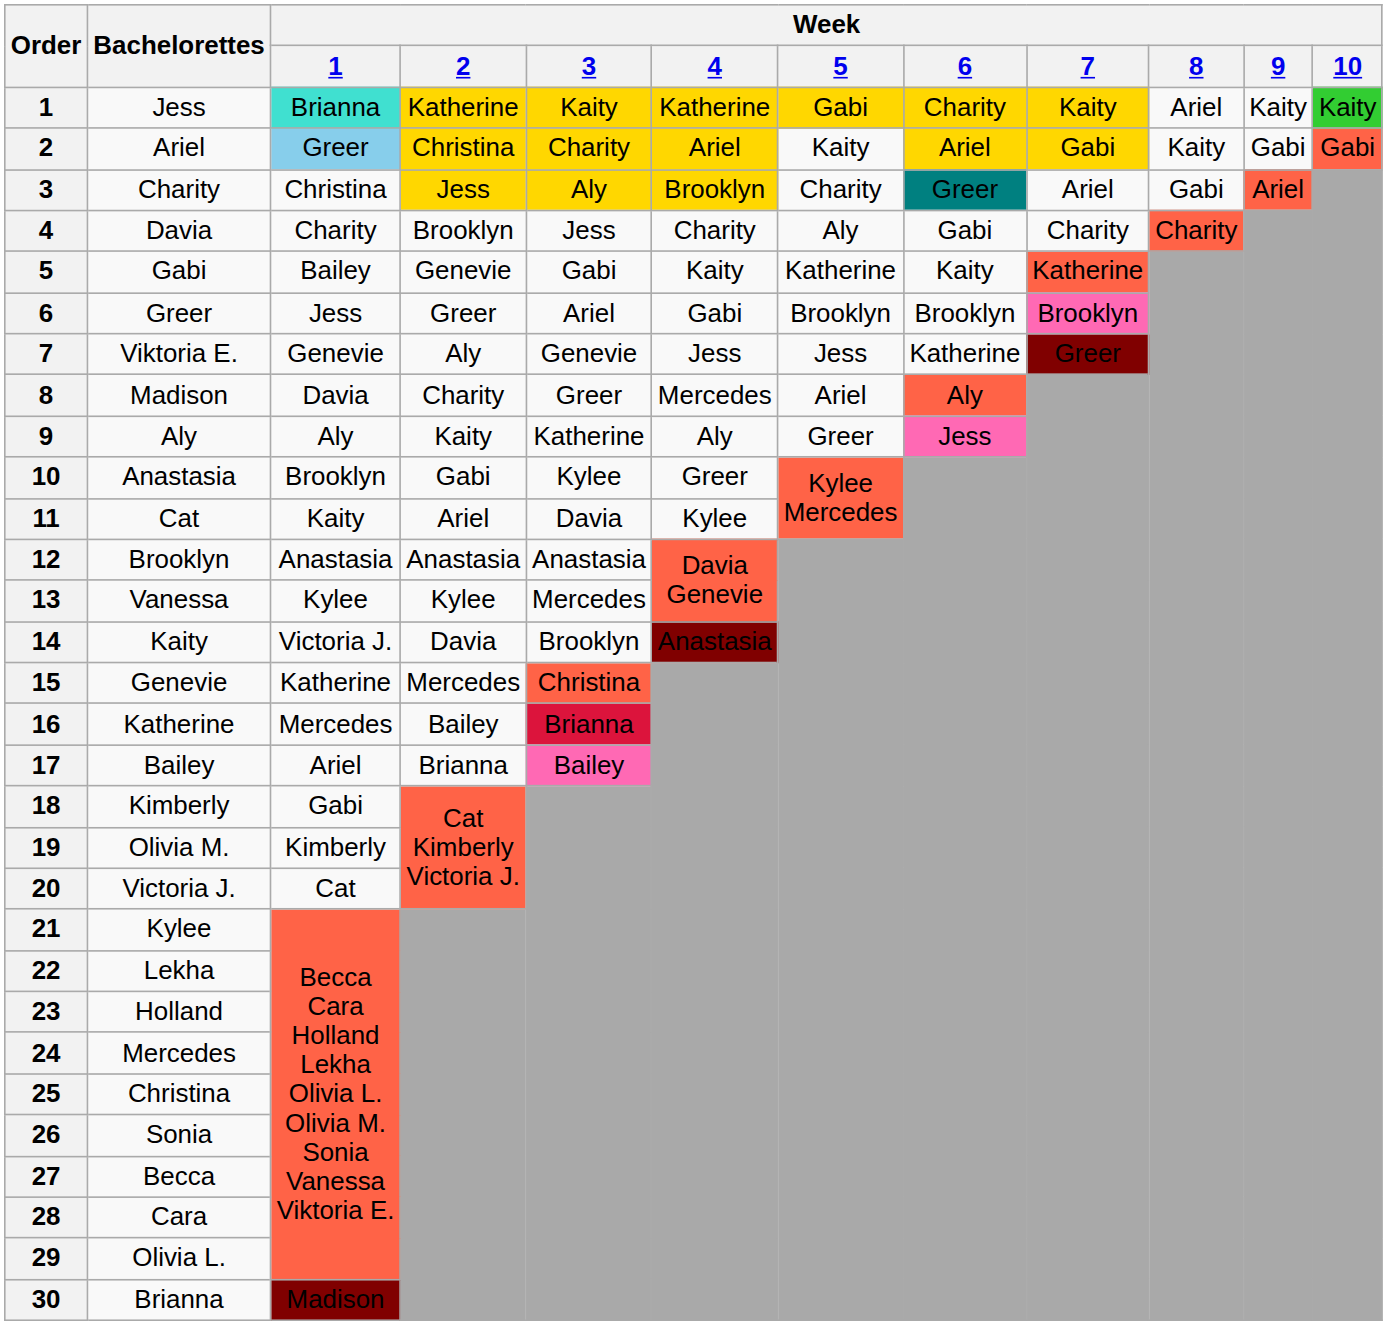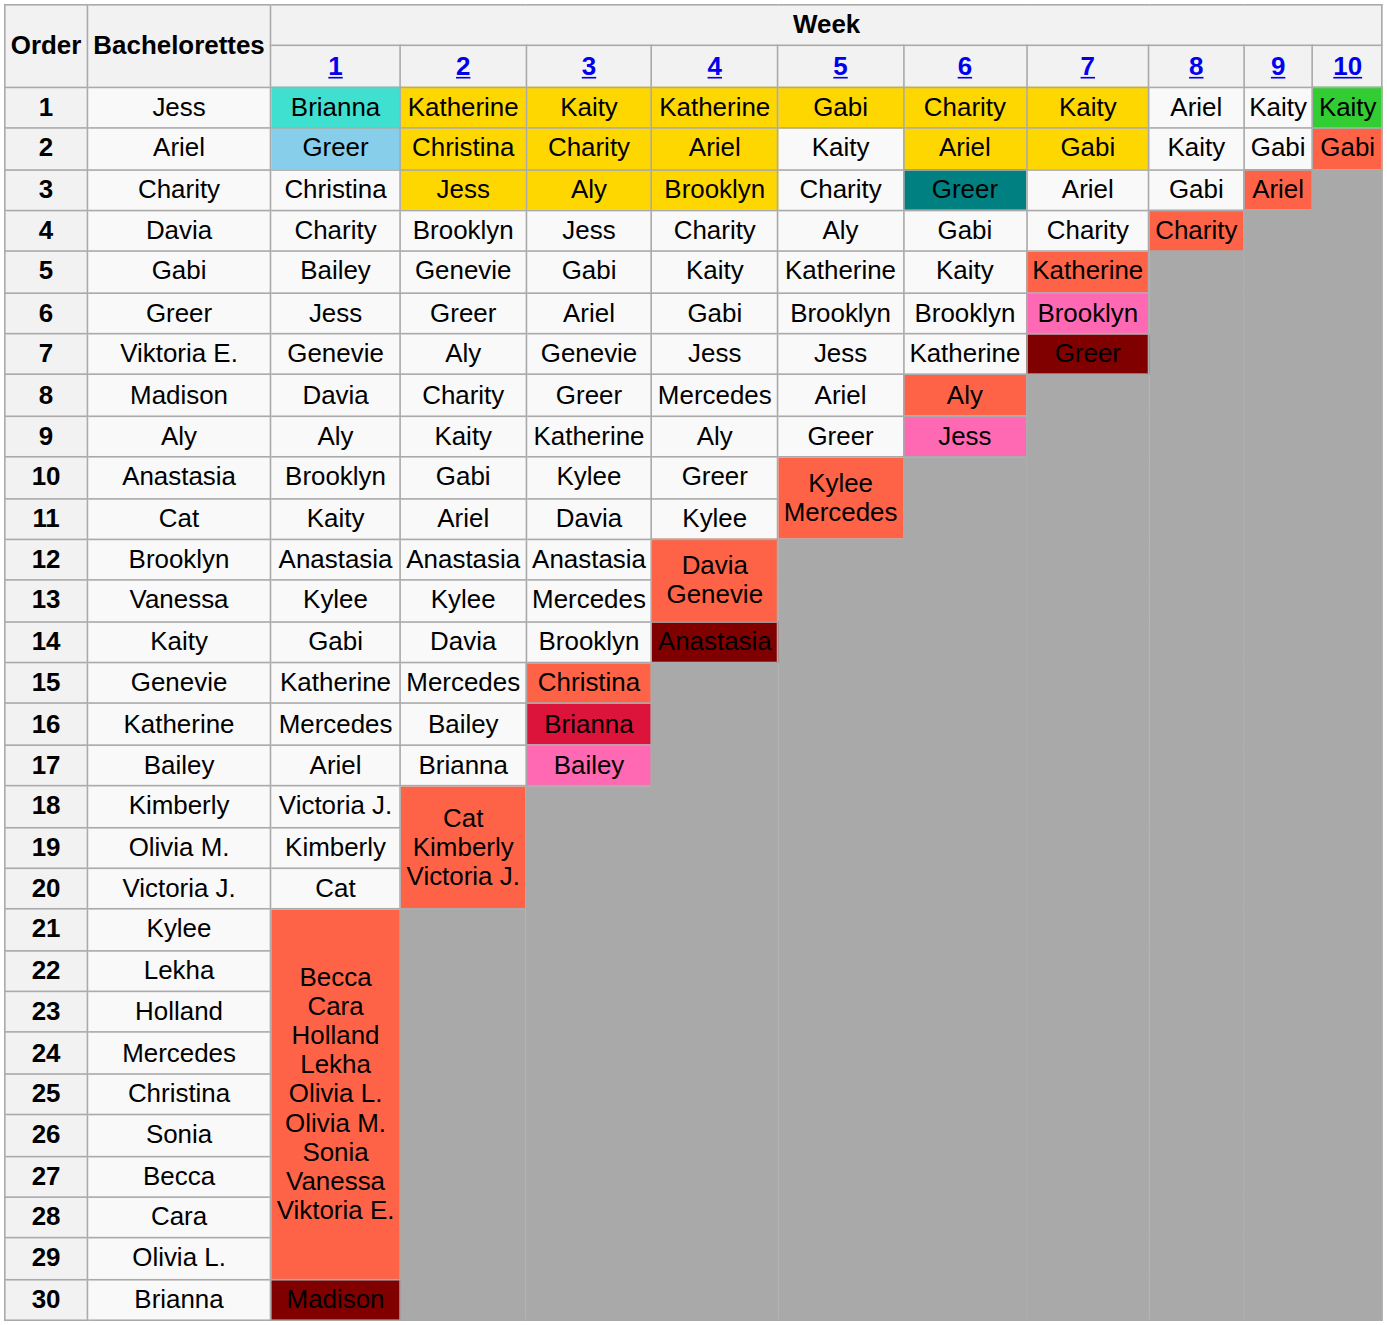(336, 641) Victoria J. -> (336, 641) Gabi
(336, 806) Gabi -> (336, 806) Victoria J.
